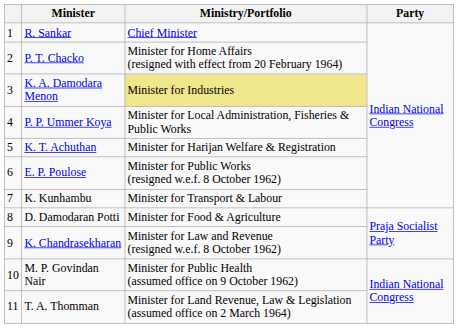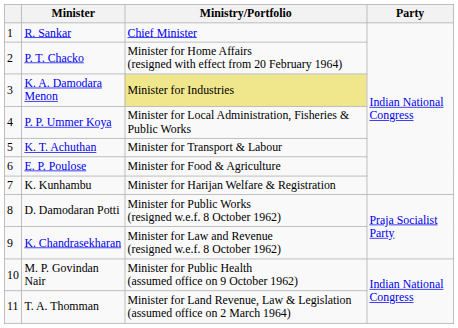(232, 147) Minister for Harijan Welfare & Registration -> (205, 147) Minister for Transport & Labour
(204, 173) Minister for Public Works (resigned w.e.f. 8 October 1962) -> (204, 166) Minister for Food & Agriculture
(205, 198) Minister for Transport & Labour -> (232, 185) Minister for Harijan Welfare & Registration
(204, 217) Minister for Food & Agriculture -> (204, 210) Minister for Public Works (resigned w.e.f. 8 October 1962)
